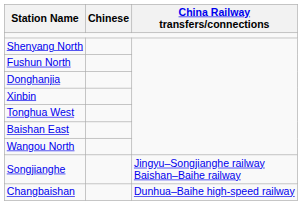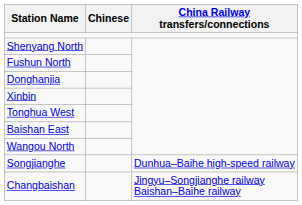(199, 169) Jingyu–Songjianghe railway Baishan–Baihe railway -> (214, 163) Dunhua–Baihe high-speed railway
(214, 192) Dunhua–Baihe high-speed railway -> (199, 186) Jingyu–Songjianghe railway Baishan–Baihe railway
